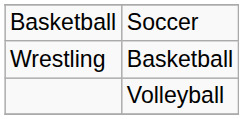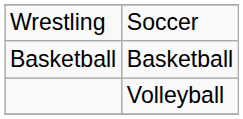(63, 22) Basketball -> (58, 22) Wrestling
(58, 59) Wrestling -> (63, 59) Basketball
